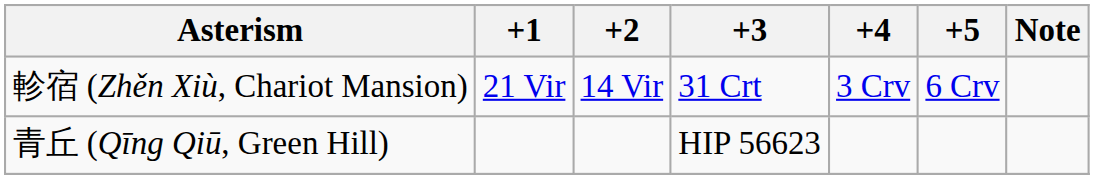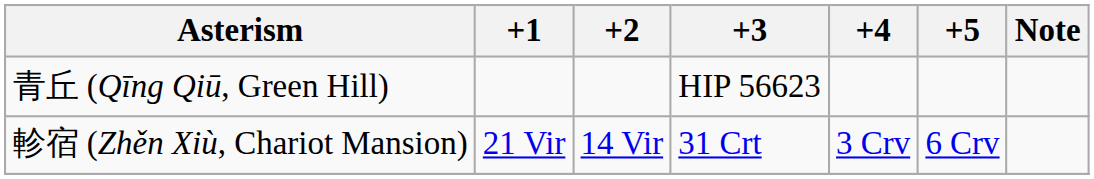rows swapped: (240, 84) <-> (201, 143)
